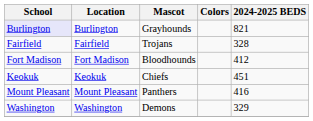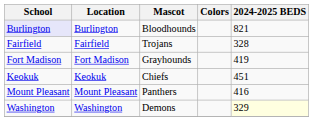(167, 28) Grayhounds -> (169, 28) Bloodhounds
(169, 60) Bloodhounds -> (167, 60) Grayhounds
(241, 60) 412 -> (241, 60) 419
(241, 108) no background -> (241, 108) lightyellow background
